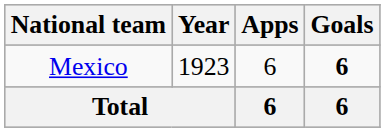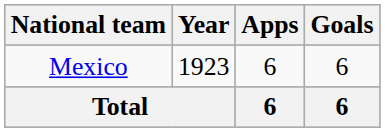(342, 65) bold -> (342, 65) normal
